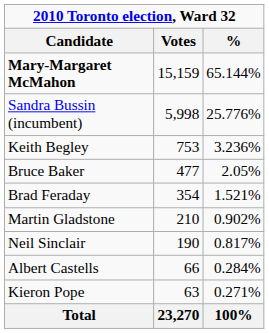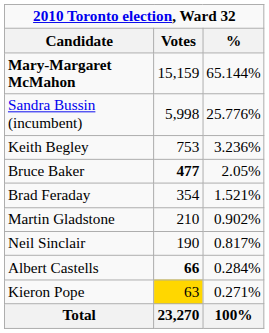(188, 171) normal -> (188, 171) bold
(192, 267) normal -> (192, 267) bold
(192, 291) no background -> (192, 291) gold background
